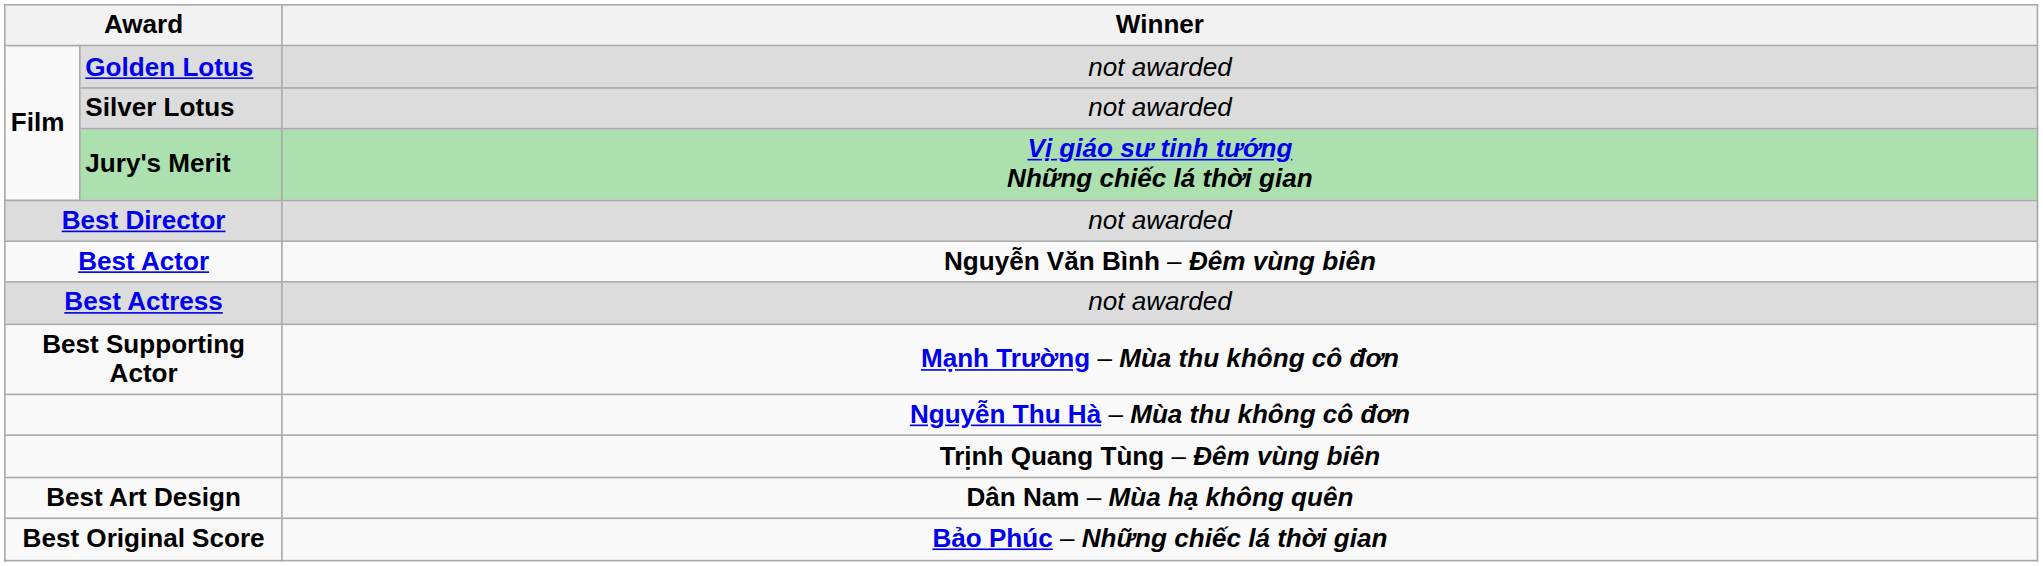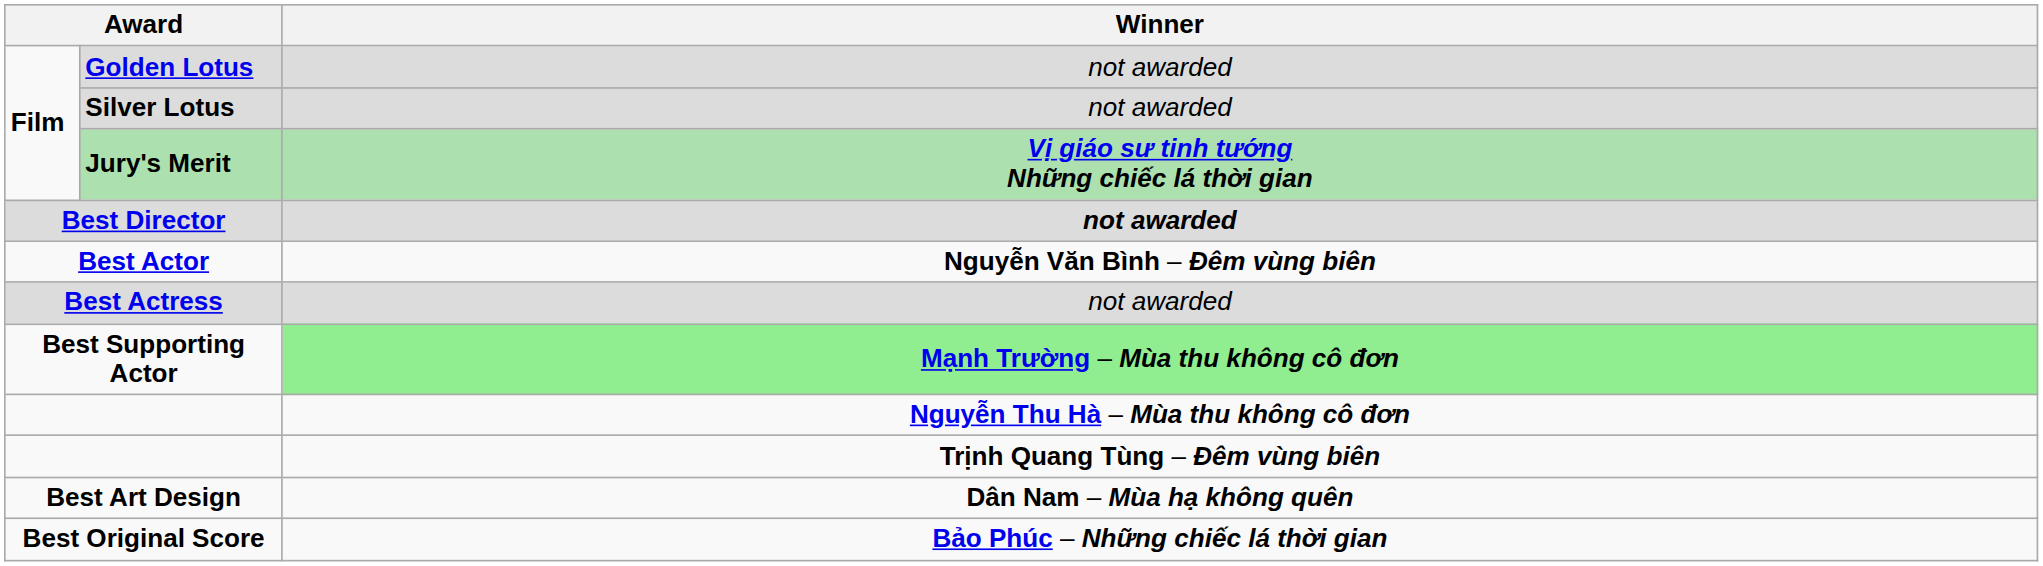(1160, 219) normal -> (1160, 219) bold
(1160, 358) no background -> (1160, 358) lightgreen background
